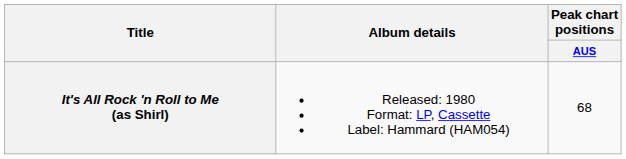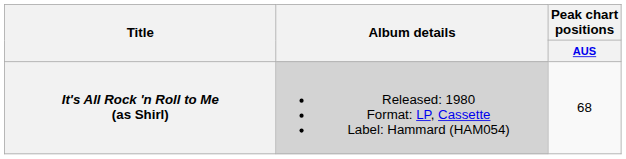(412, 115) no background -> (412, 115) lightgrey background
